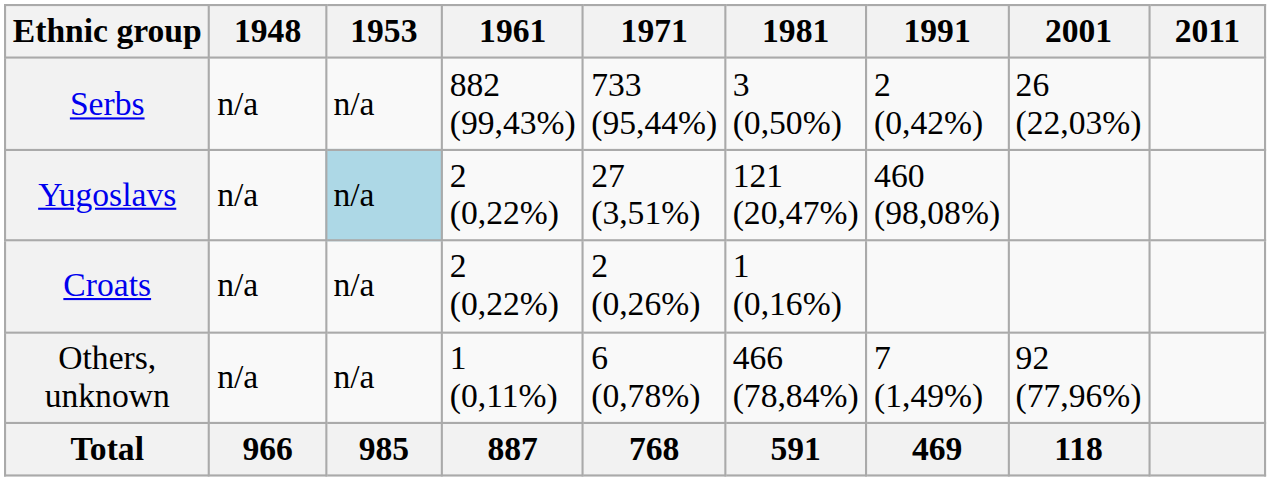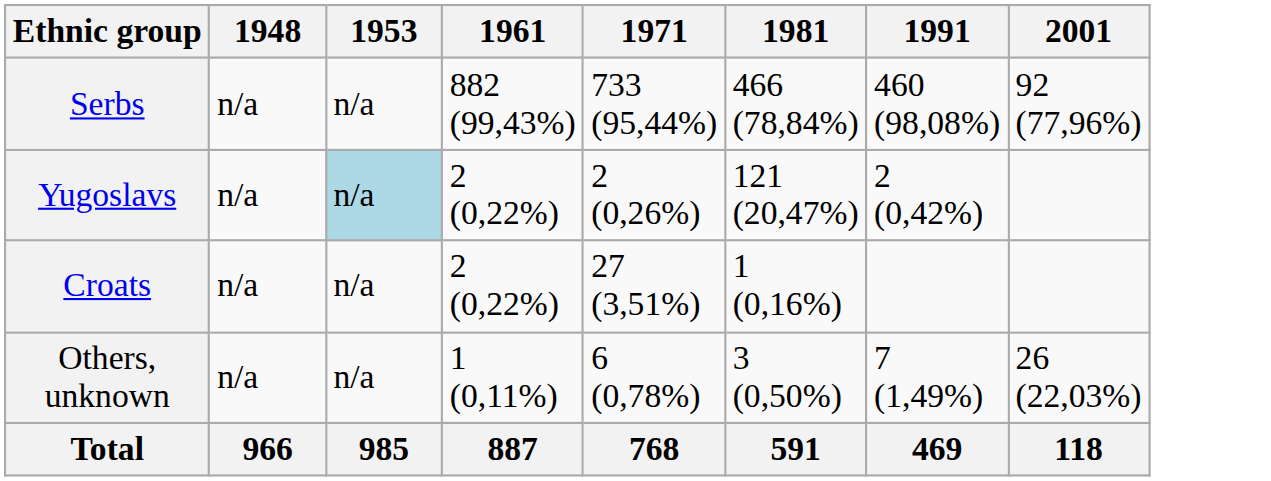- column: (1207, 31)
(787, 103) 3 (0,50%) -> (796, 103) 466 (78,84%)
(929, 103) 2 (0,42%) -> (937, 103) 460 (98,08%)
(1079, 103) 26 (22,03%) -> (1079, 103) 92 (77,96%)
(646, 194) 27 (3,51%) -> (646, 194) 2 (0,26%)
(937, 194) 460 (98,08%) -> (929, 194) 2 (0,42%)
(646, 285) 2 (0,26%) -> (646, 285) 27 (3,51%)
(796, 376) 466 (78,84%) -> (787, 376) 3 (0,50%)
(1079, 376) 92 (77,96%) -> (1079, 376) 26 (22,03%)
